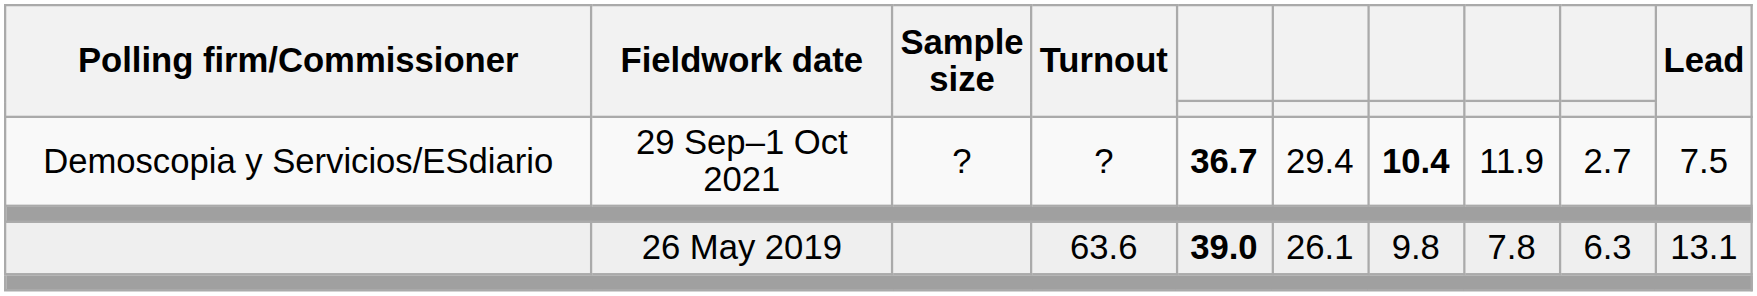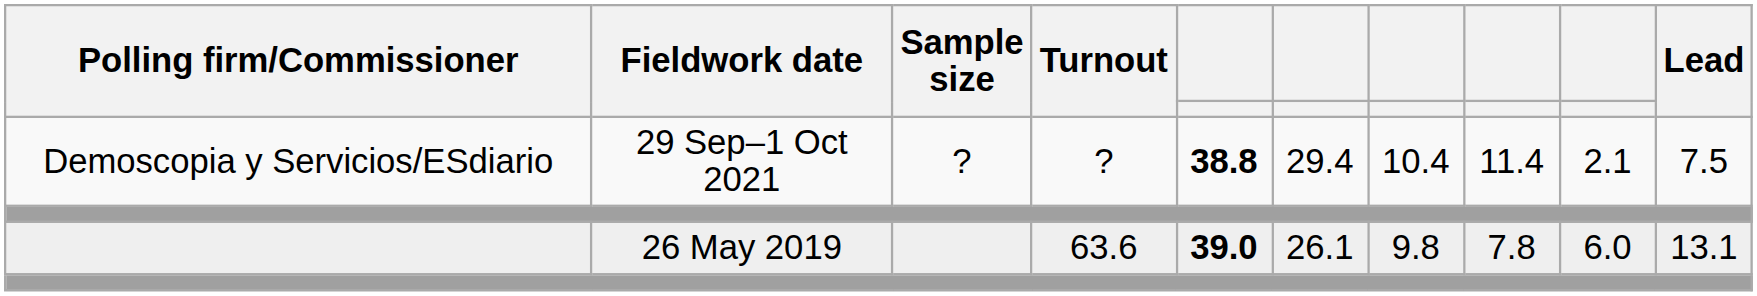(1224, 161) 36.7 -> (1224, 161) 38.8
(1416, 161) bold -> (1416, 161) normal
(1512, 161) 11.9 -> (1512, 161) 11.4
(1608, 161) 2.7 -> (1608, 161) 2.1
(1608, 248) 6.3 -> (1608, 248) 6.0
